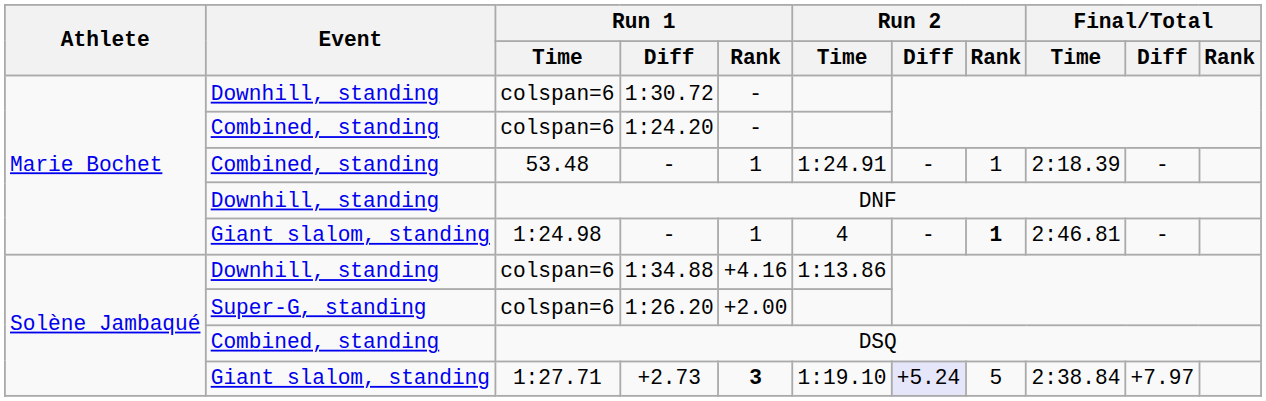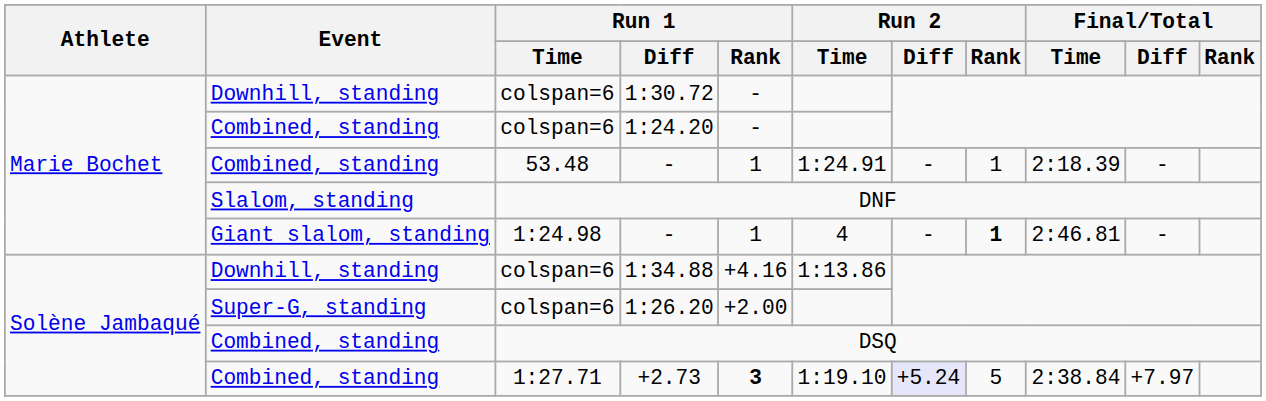(325, 200) Downhill, standing -> (312, 200) Slalom, standing
(350, 378) Giant slalom, standing -> (325, 378) Combined, standing
